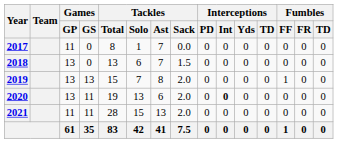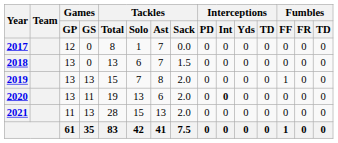(70, 46) 11 -> (70, 46) 12
(89, 113) 11 -> (89, 113) 13
